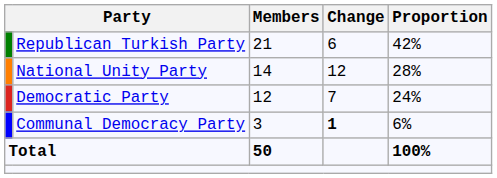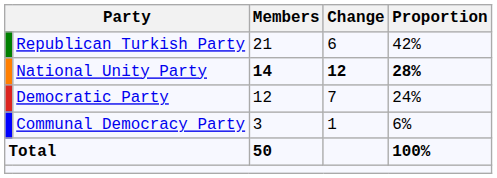(262, 71) normal -> (262, 71) bold
(337, 71) normal -> (337, 71) bold
(407, 71) normal -> (407, 71) bold
(332, 125) bold -> (332, 125) normal
